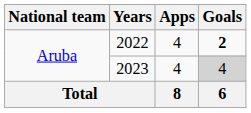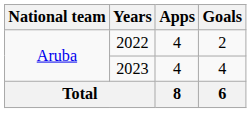(222, 42) bold -> (222, 42) normal
(222, 68) lightgrey background -> (222, 68) no background
